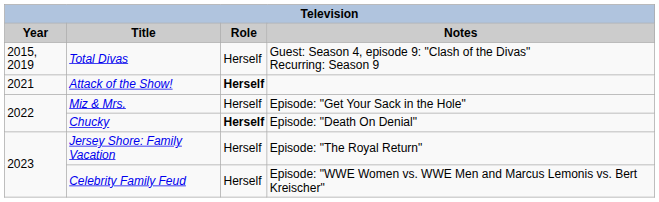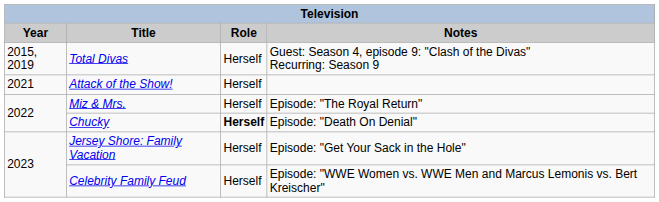(244, 84) bold -> (242, 84) normal
(368, 103) Episode: "Get Your Sack in the Hole" -> (346, 103) Episode: "The Royal Return"
(346, 148) Episode: "The Royal Return" -> (368, 148) Episode: "Get Your Sack in the Hole"
